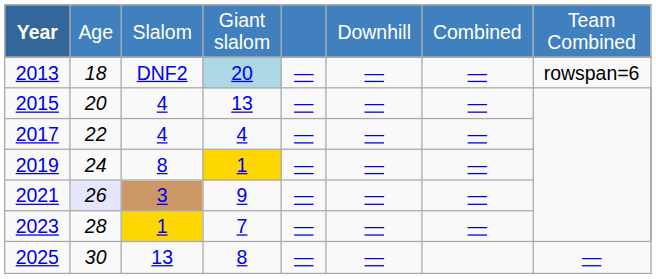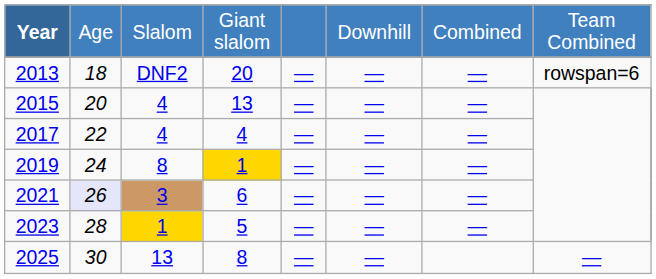(242, 73) lightblue background -> (242, 73) no background
(242, 196) 9 -> (242, 196) 6
(242, 227) 7 -> (242, 227) 5
